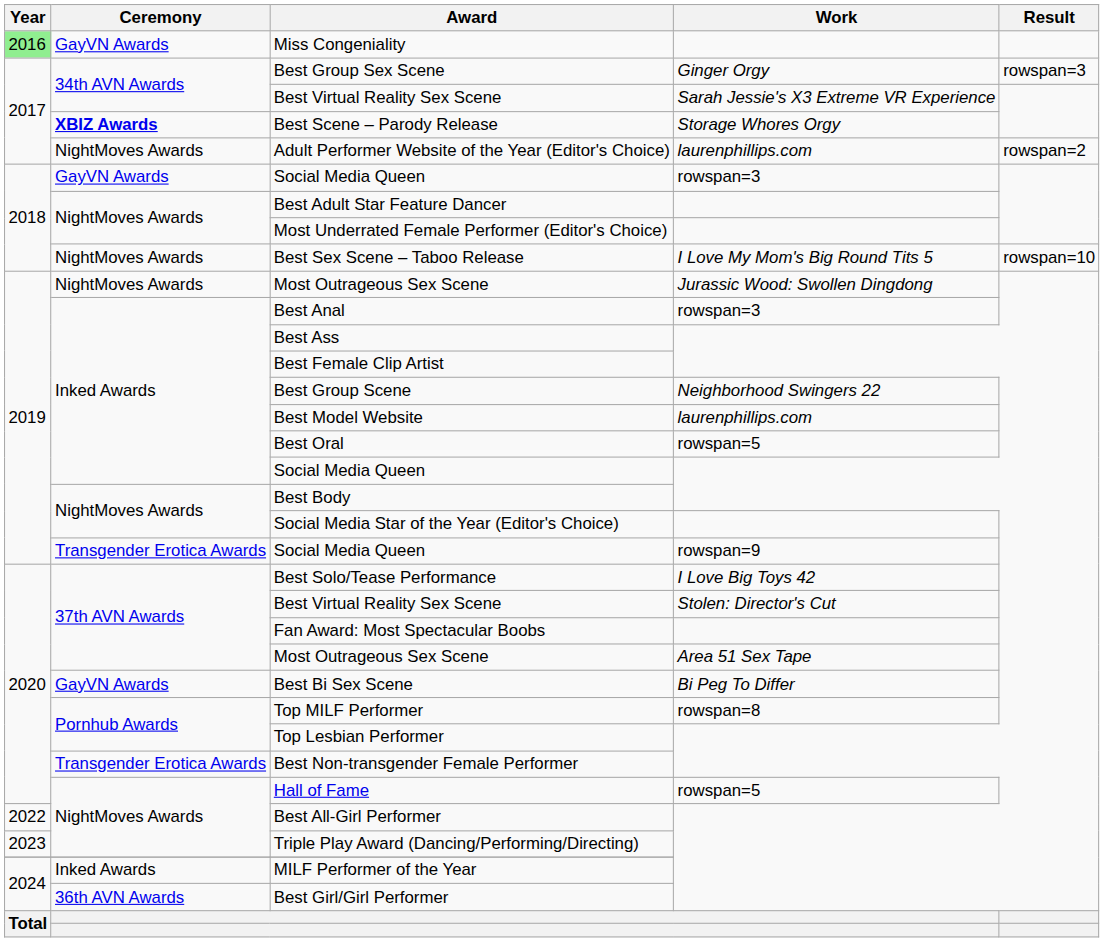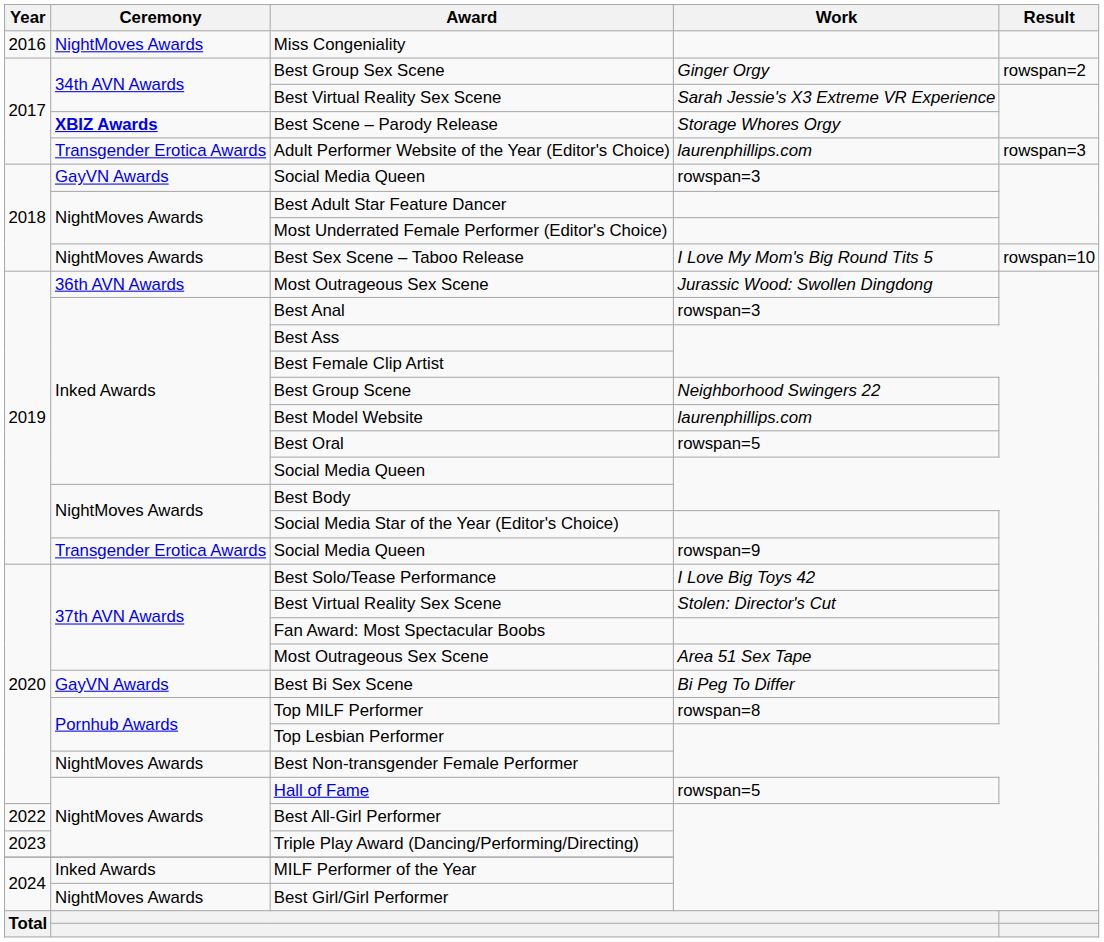(27, 44) lightgreen background -> (27, 44) no background
(112, 44) GayVN Awards -> (129, 44) NightMoves Awards
(1045, 71) rowspan=3 -> (1045, 71) rowspan=2
(129, 151) NightMoves Awards -> (161, 151) Transgender Erotica Awards
(1045, 151) rowspan=2 -> (1045, 151) rowspan=3
(129, 284) NightMoves Awards -> (120, 284) 36th AVN Awards
(161, 763) Transgender Erotica Awards -> (129, 763) NightMoves Awards
(120, 897) 36th AVN Awards -> (129, 897) NightMoves Awards
